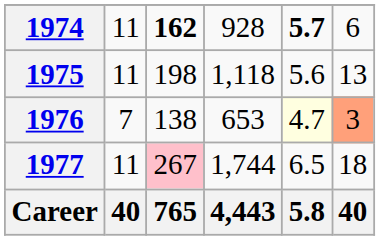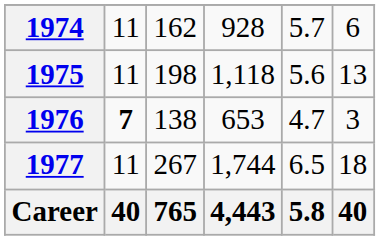(175, 27) bold -> (175, 27) normal
(307, 27) bold -> (307, 27) normal
(126, 119) normal -> (126, 119) bold
(307, 119) lightyellow background -> (307, 119) no background
(353, 119) lightsalmon background -> (353, 119) no background
(175, 165) pink background -> (175, 165) no background
